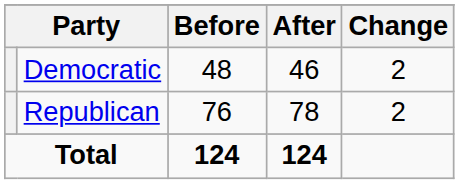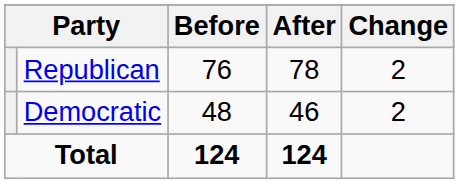rows swapped: (92, 112) <-> (92, 69)
